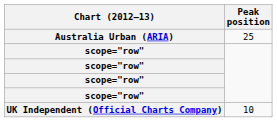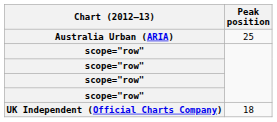(248, 110) 10 -> (248, 110) 18
